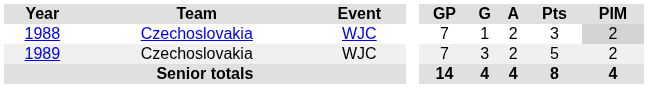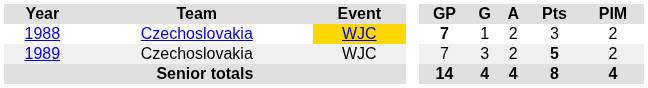(359, 34) no background -> (359, 34) gold background
(444, 34) normal -> (444, 34) bold
(613, 34) lightgrey background -> (613, 34) no background
(555, 54) normal -> (555, 54) bold
